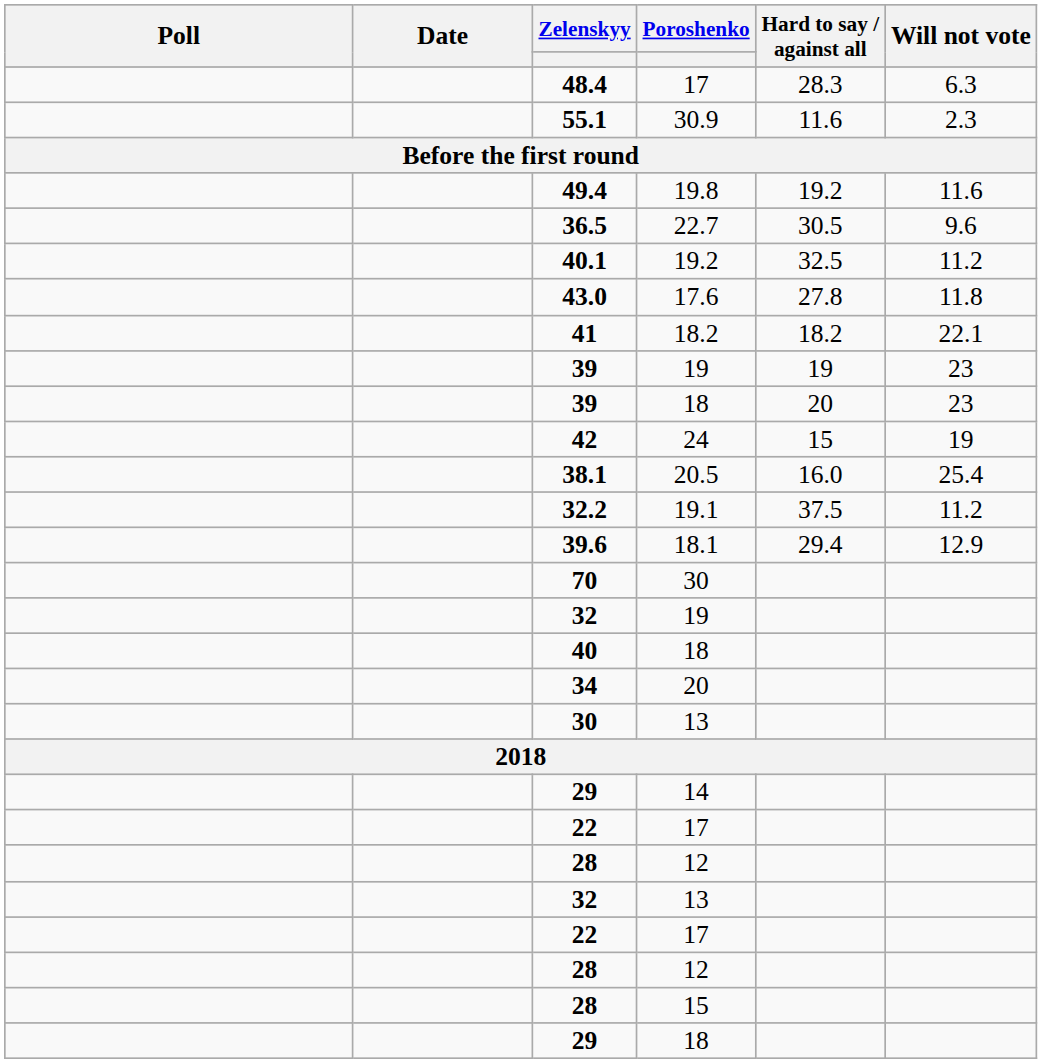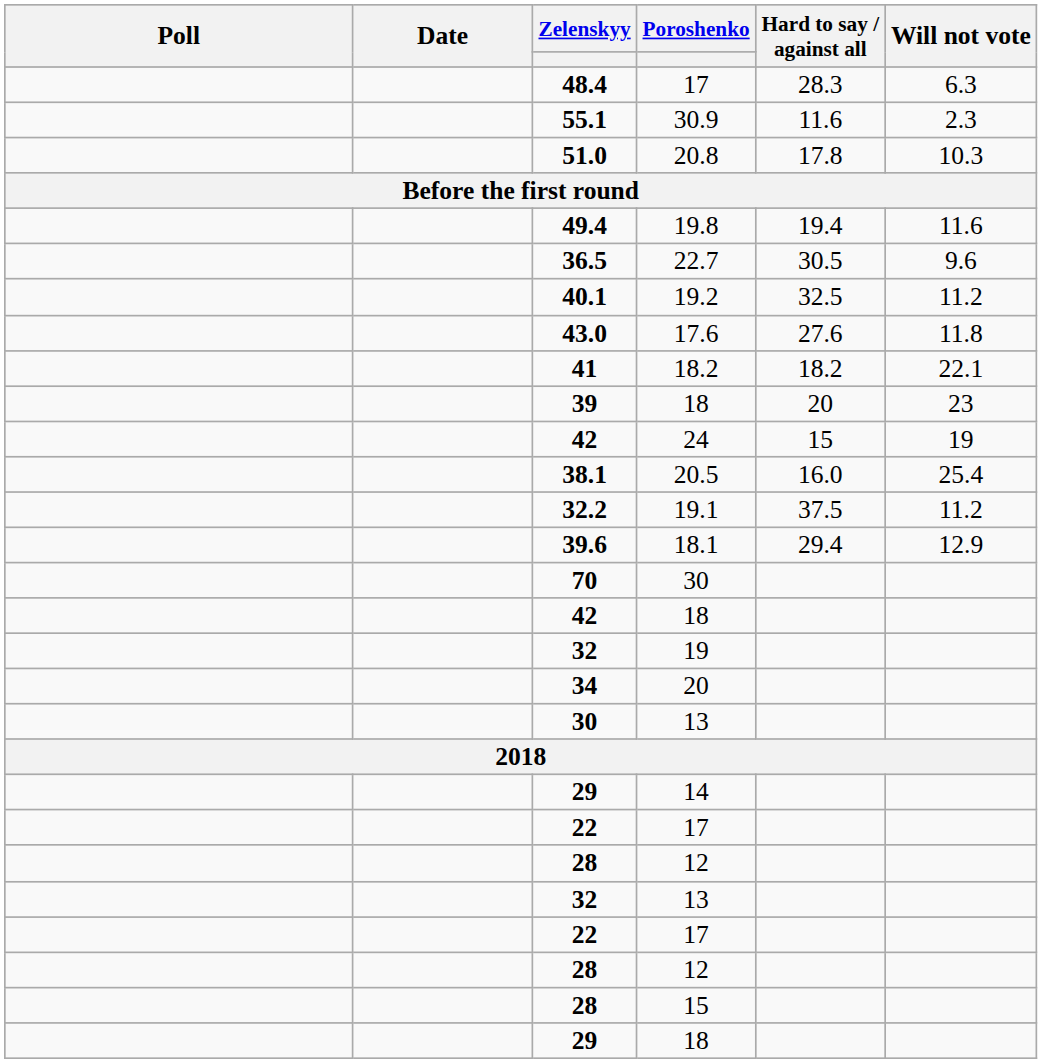+ row: (585, 155)
(820, 190) 19.2 -> (820, 226) 19.4
(820, 296) 27.8 -> (820, 332) 27.6
- row: (585, 367)
+ row: (585, 615)
- row: (585, 650)
